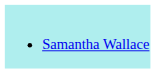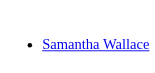(78, 45) paleturquoise background -> (78, 45) no background
